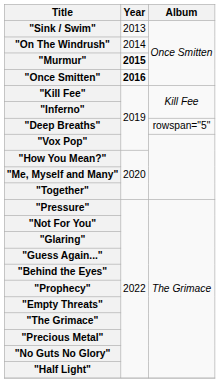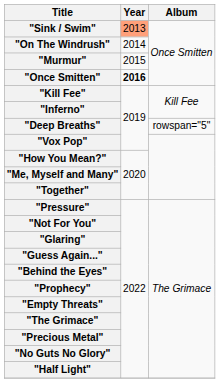(134, 28) no background -> (134, 28) lightsalmon background
(134, 61) bold -> (134, 61) normal
